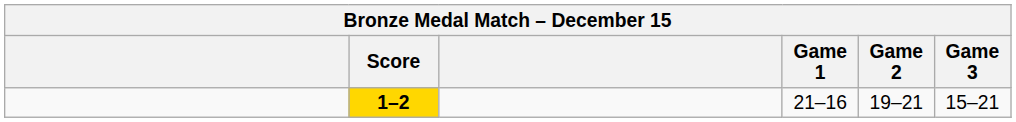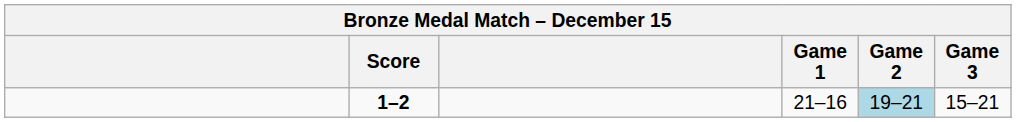(393, 103) gold background -> (393, 103) no background
(896, 103) no background -> (896, 103) lightblue background
